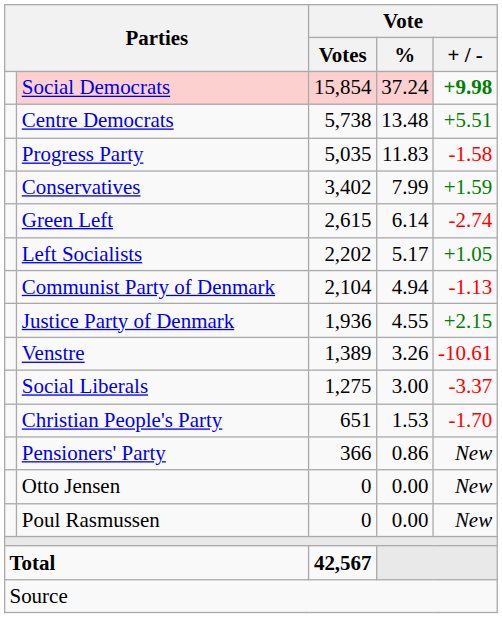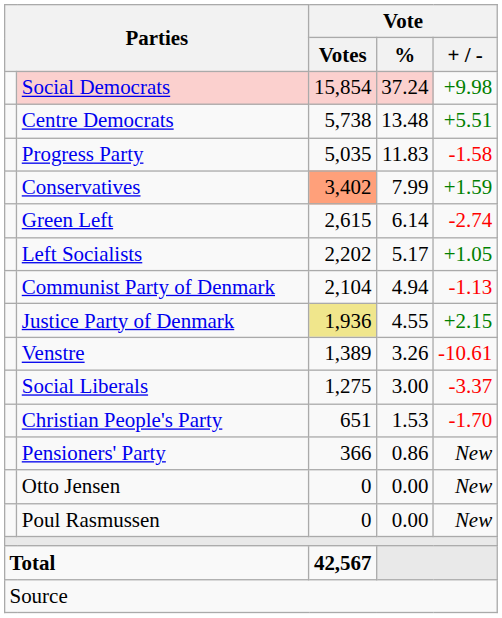(468, 87) bold -> (468, 87) normal
(348, 187) no background -> (348, 187) lightsalmon background
(348, 320) no background -> (348, 320) khaki background
